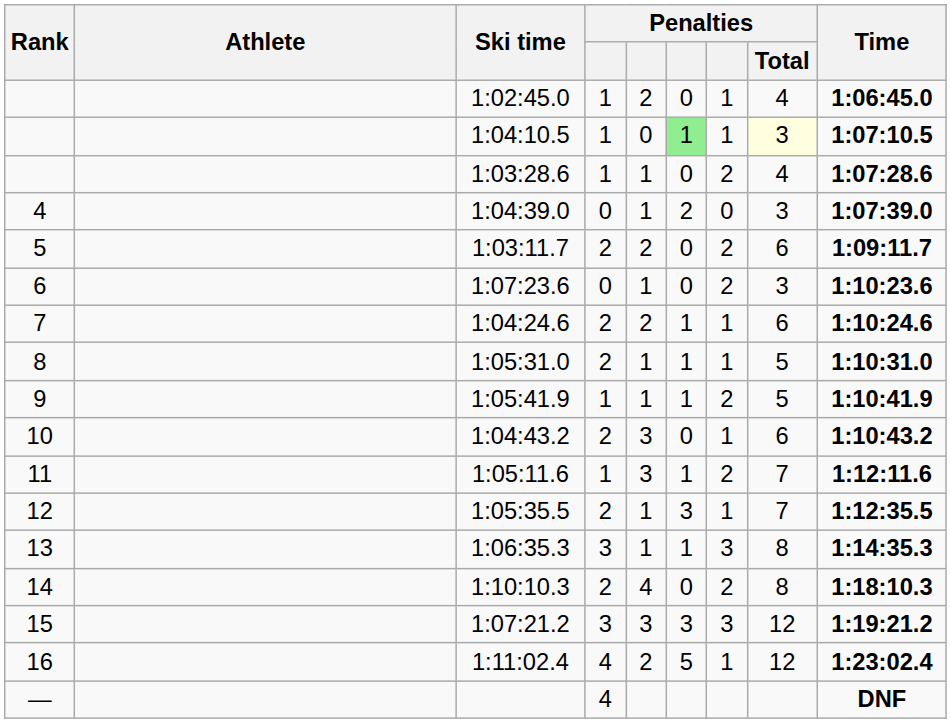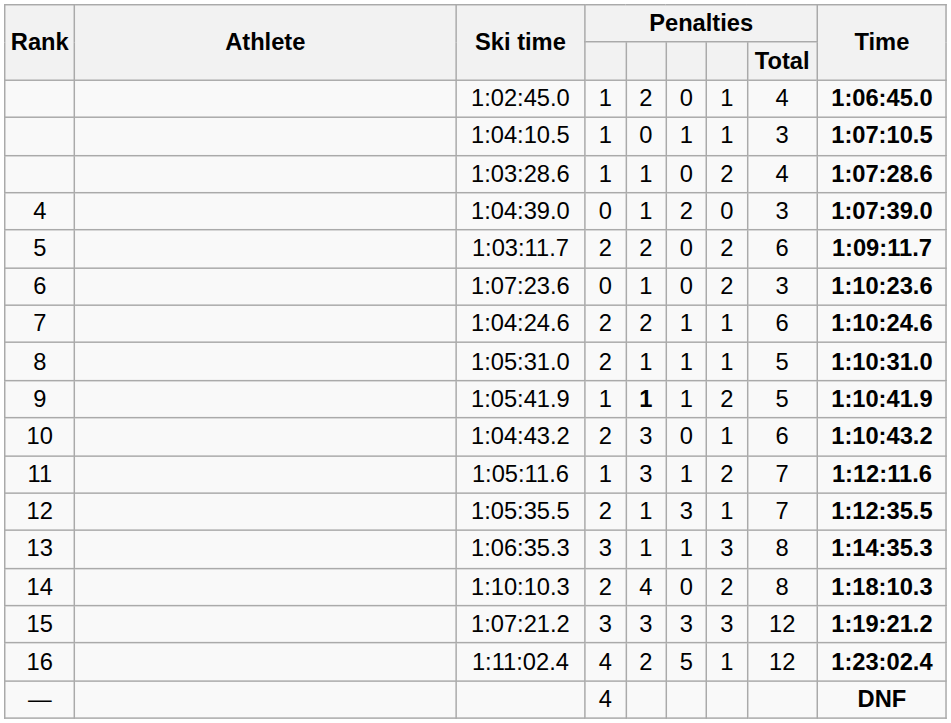(686, 135) lightgreen background -> (686, 135) no background
(782, 135) lightyellow background -> (782, 135) no background
(646, 398) normal -> (646, 398) bold
